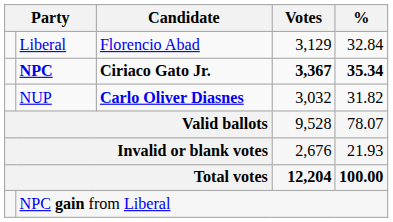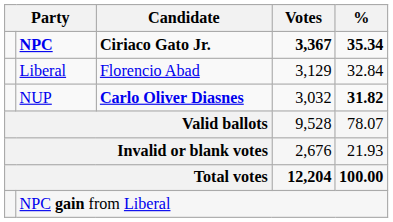rows swapped: (36, 71) <-> (43, 44)
(365, 97) normal -> (365, 97) bold
